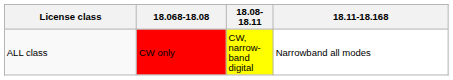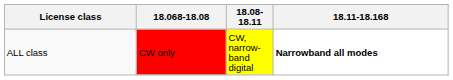(323, 52) normal -> (327, 52) bold
